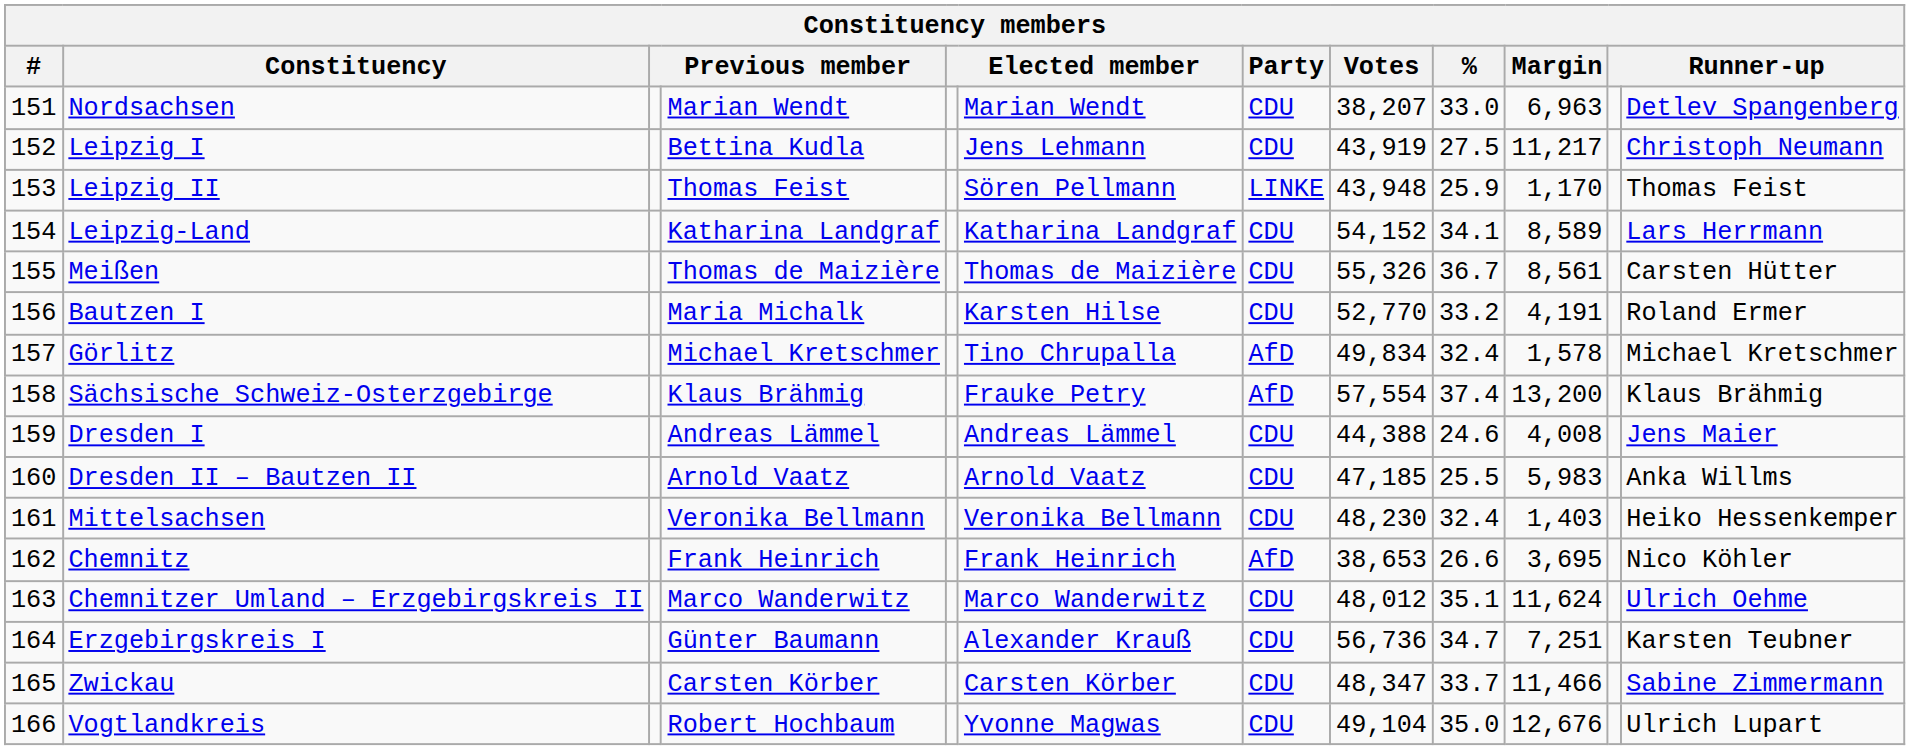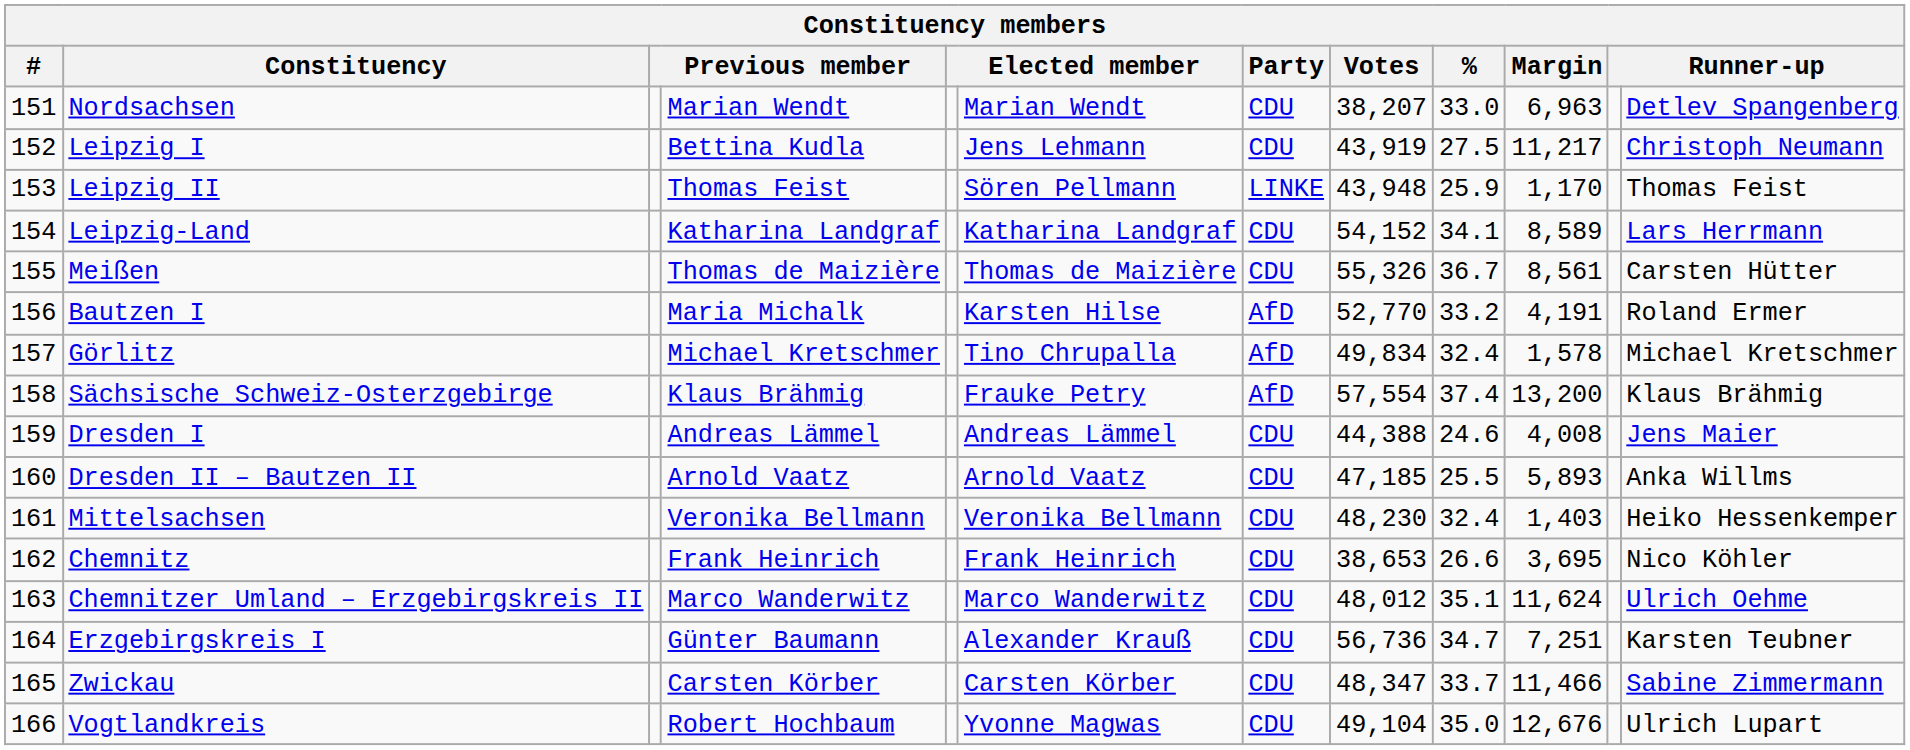(1271, 313) CDU -> (1271, 313) AfD
(1564, 478) 5,983 -> (1564, 478) 5,893
(1271, 560) AfD -> (1271, 560) CDU
